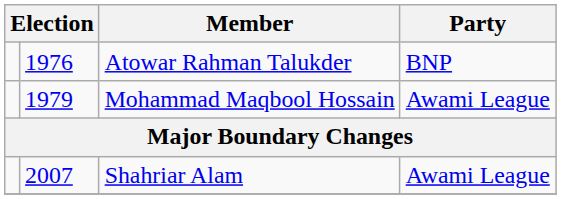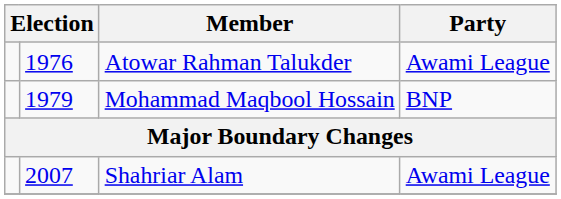(429, 61) BNP -> (478, 61) Awami League
(478, 99) Awami League -> (429, 99) BNP
